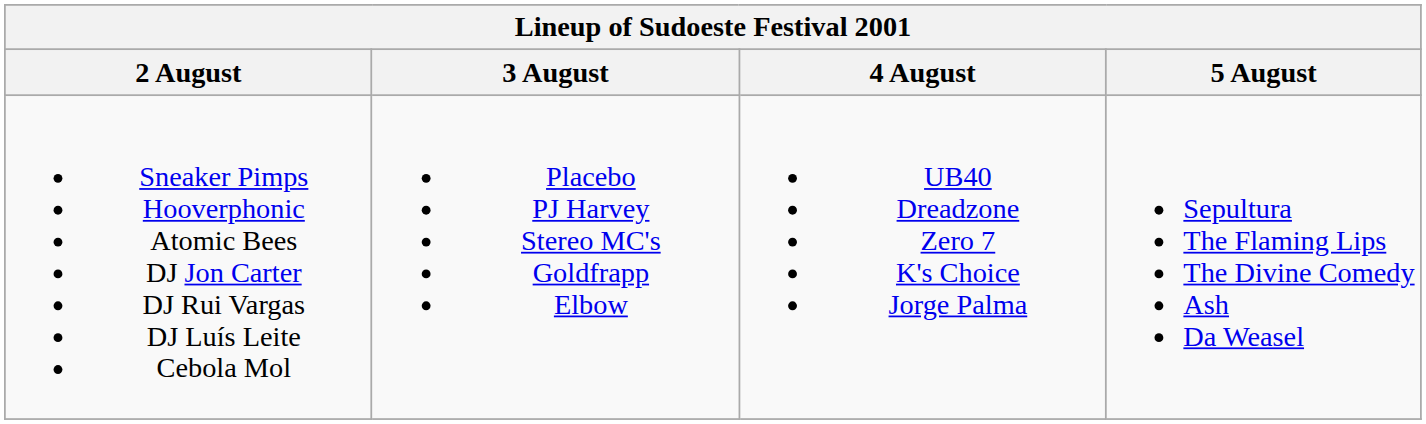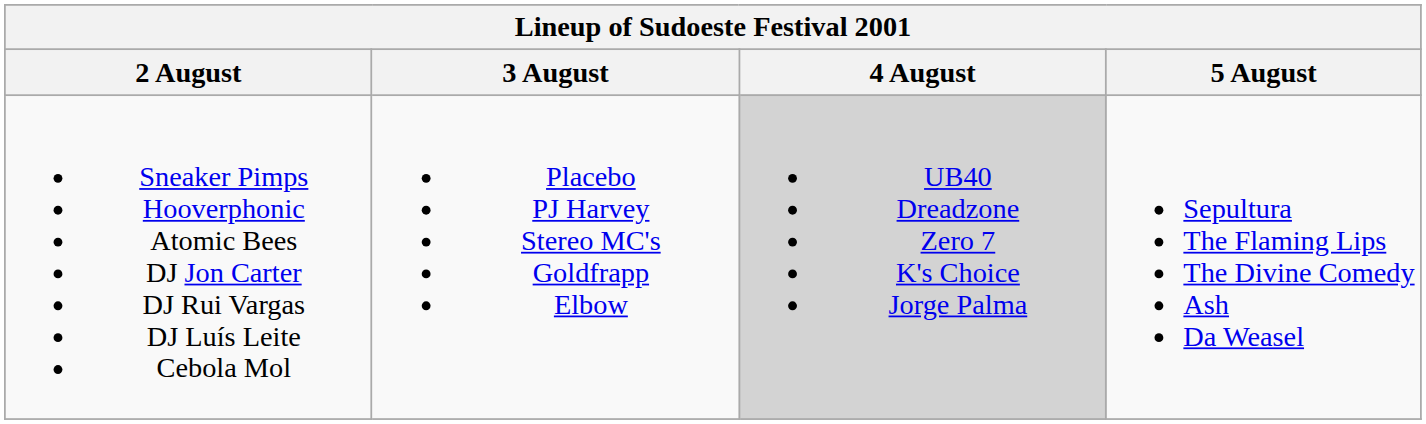(923, 241) no background -> (923, 241) lightgrey background
